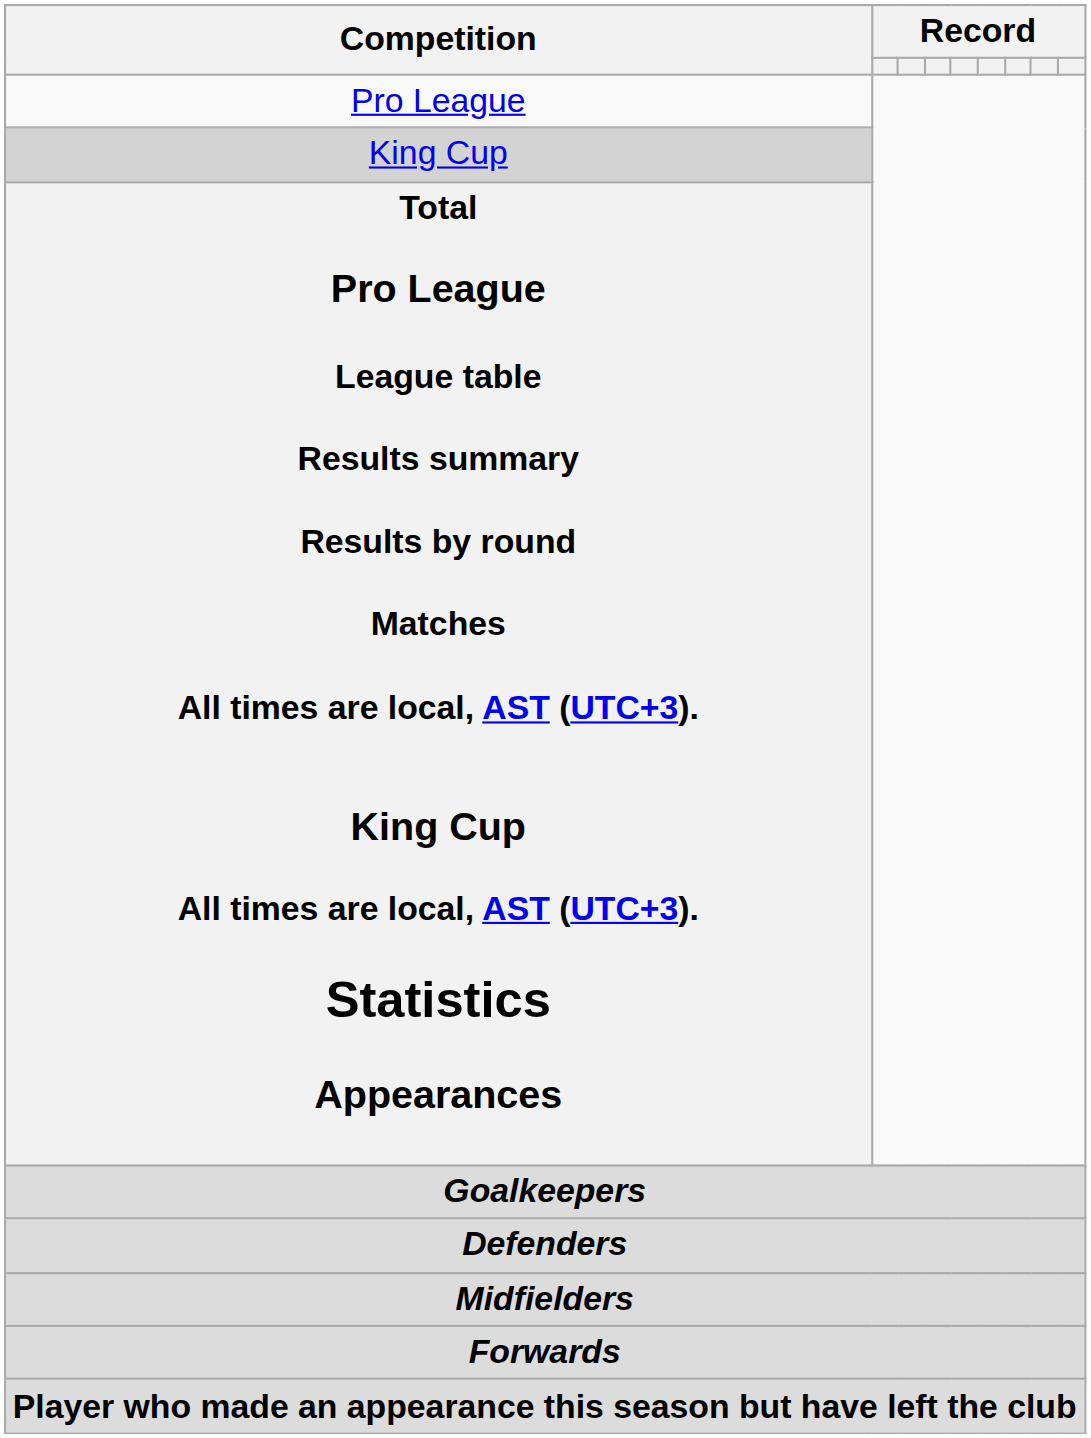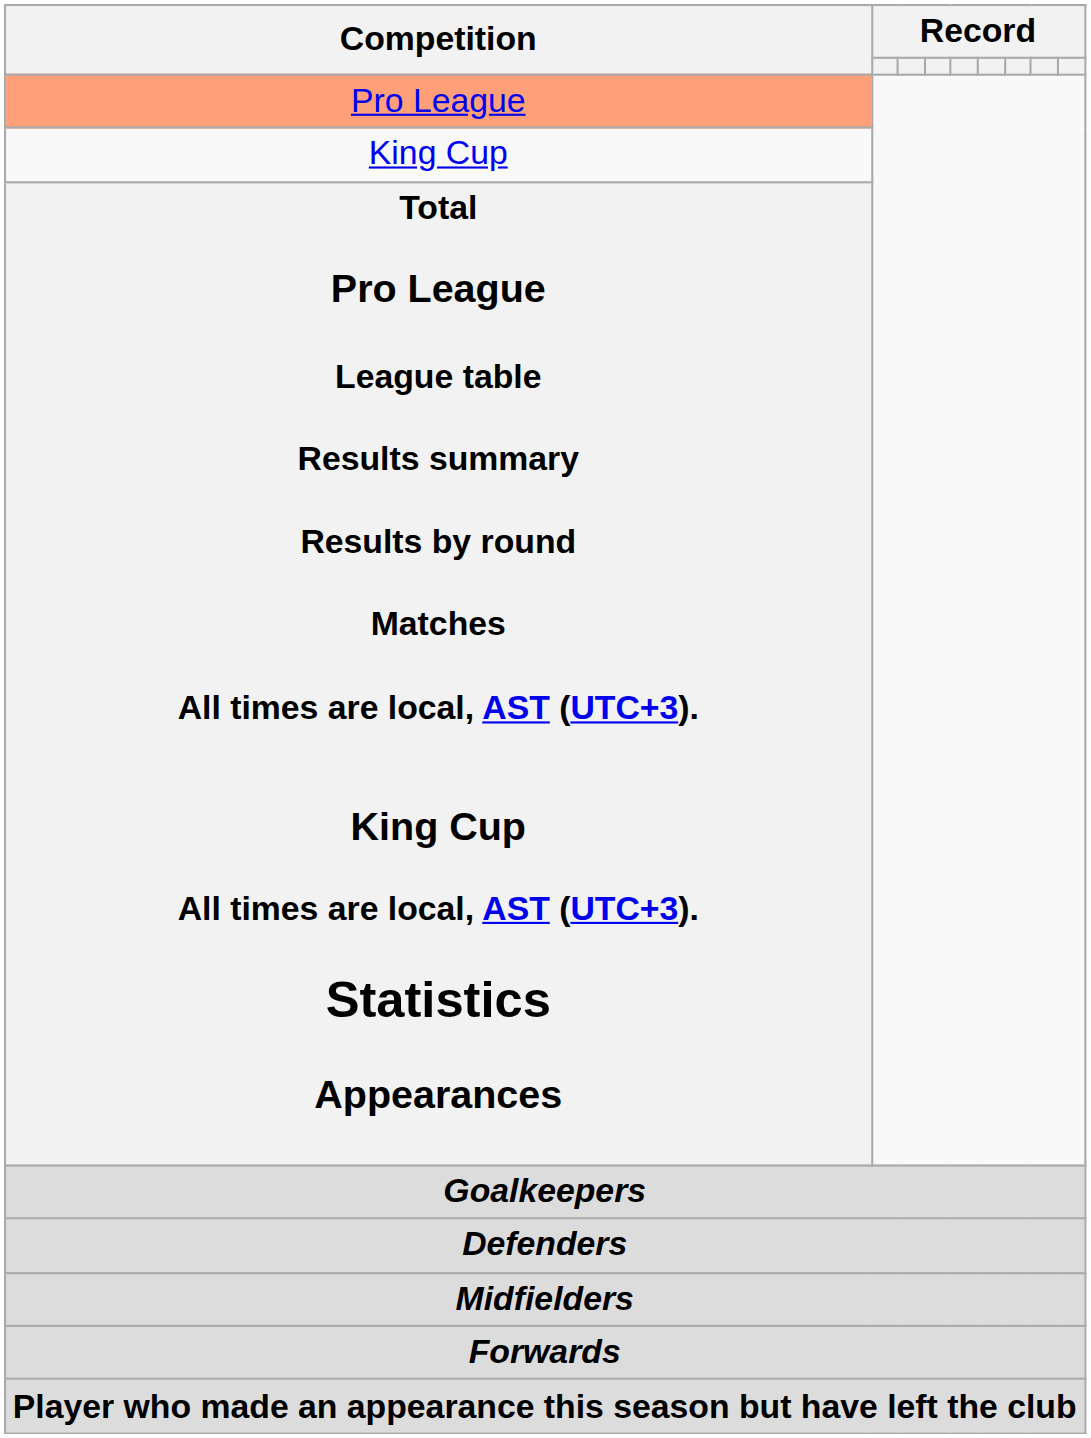(438, 100) no background -> (438, 100) lightsalmon background
(438, 153) lightgrey background -> (438, 153) no background
